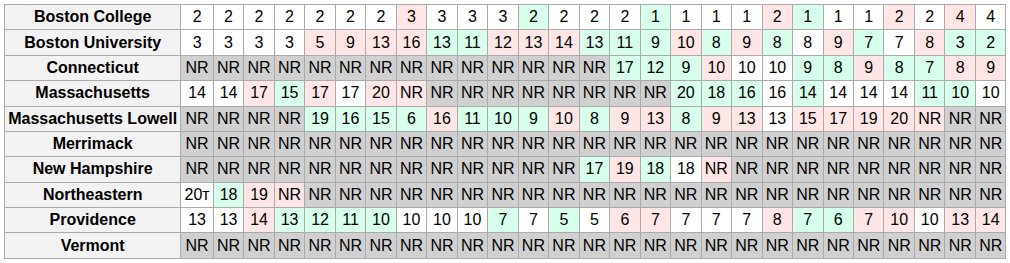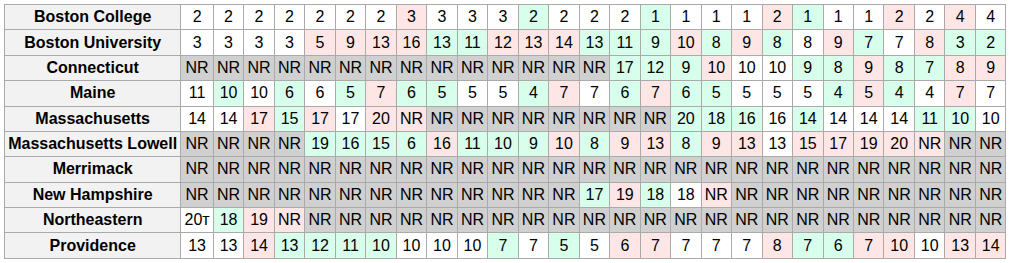+ row: (93, 93)
- row: (93, 245)
